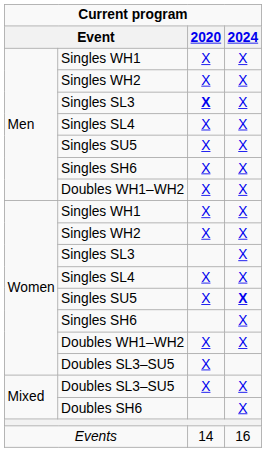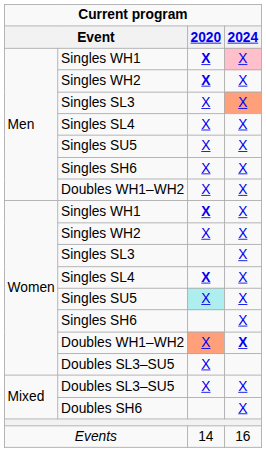(206, 59) normal -> (206, 59) bold
(243, 59) no background -> (243, 59) pink background
(206, 80) normal -> (206, 80) bold
(206, 102) bold -> (206, 102) normal
(243, 102) no background -> (243, 102) lightsalmon background
(206, 211) normal -> (206, 211) bold
(206, 277) normal -> (206, 277) bold
(206, 299) no background -> (206, 299) paleturquoise background
(243, 299) bold -> (243, 299) normal
(206, 342) no background -> (206, 342) lightsalmon background
(243, 342) normal -> (243, 342) bold
